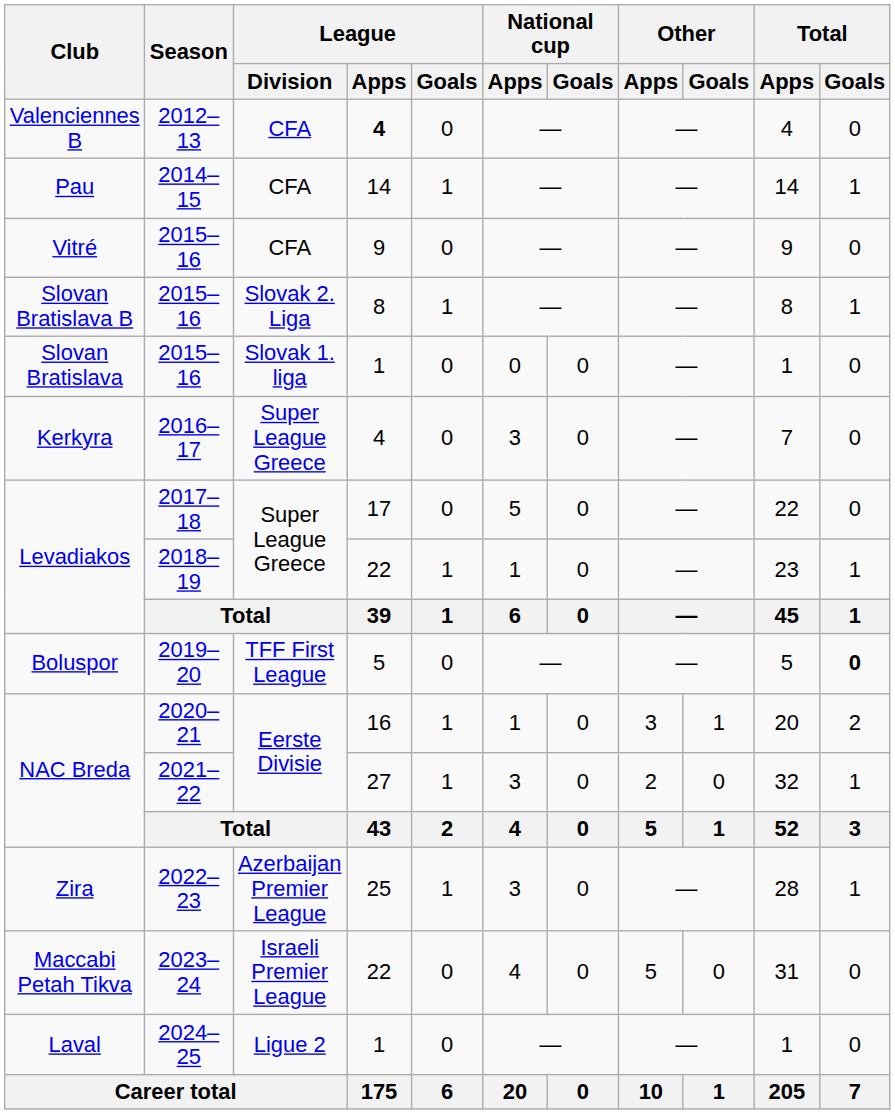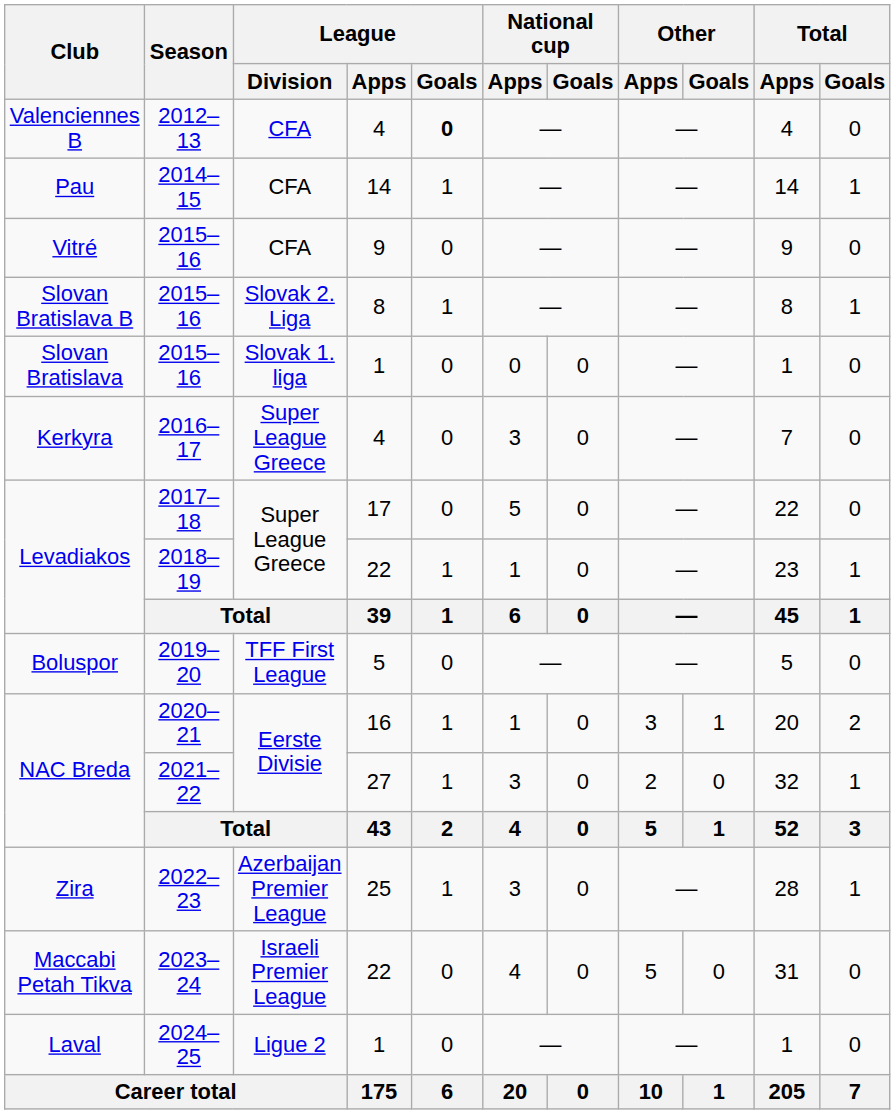(379, 128) bold -> (379, 128) normal
(447, 128) normal -> (447, 128) bold
(855, 663) bold -> (855, 663) normal
